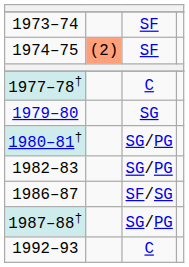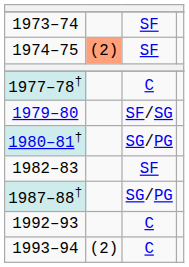(149, 113) SG -> (149, 113) SF/SG
(149, 169) SG/PG -> (149, 169) SF
- row: (45, 194)
+ row: (45, 250)
